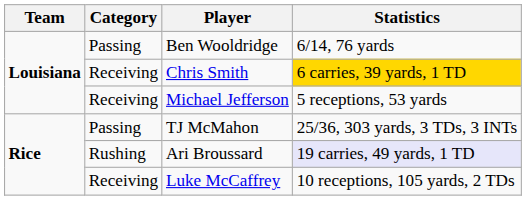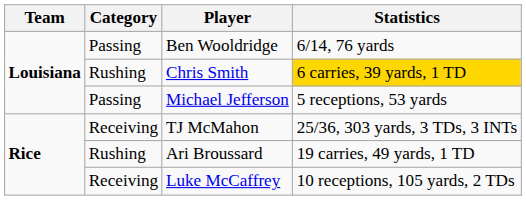(123, 72) Receiving -> (117, 72) Rushing
(123, 99) Receiving -> (115, 99) Passing
(115, 126) Passing -> (123, 126) Receiving
(386, 153) lavender background -> (386, 153) no background
